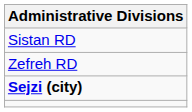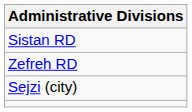(45, 87) bold -> (43, 87) normal
